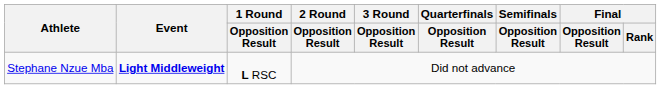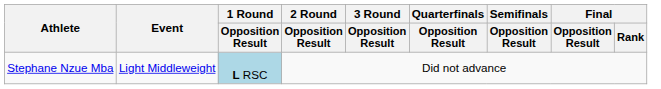(172, 68) bold -> (167, 68) normal
(259, 75) no background -> (250, 75) lightblue background
